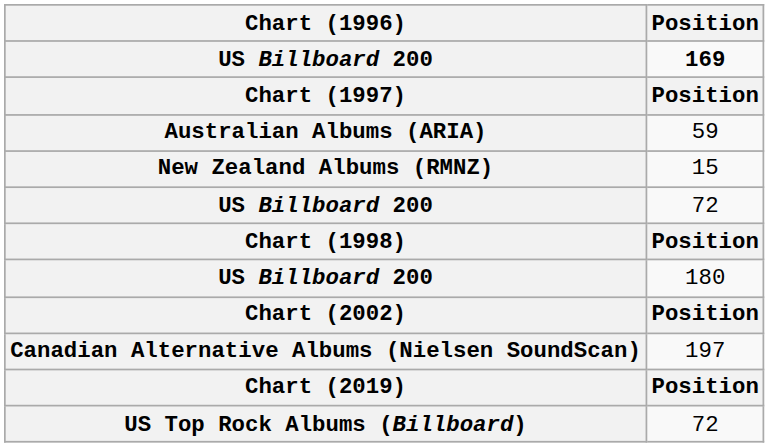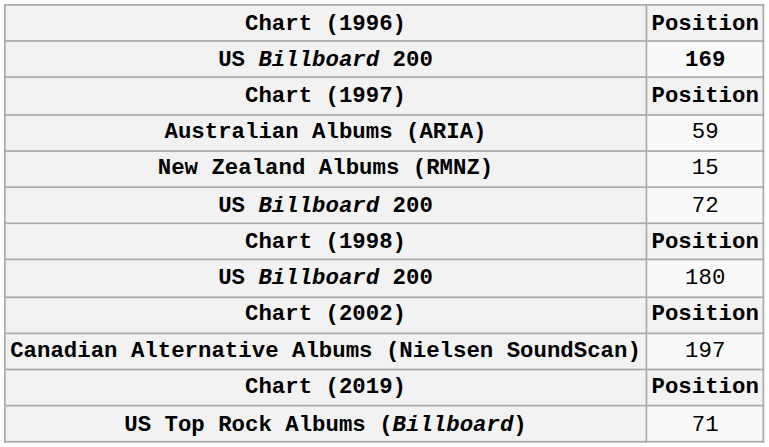(705, 424) 72 -> (705, 424) 71
